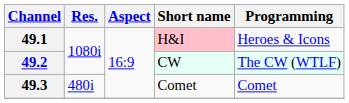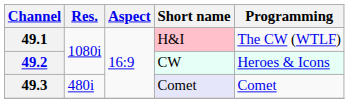(284, 39) Heroes & Icons -> (289, 39) The CW (WTLF)
(289, 62) The CW (WTLF) -> (284, 62) Heroes & Icons
(177, 86) no background -> (177, 86) lavender background
